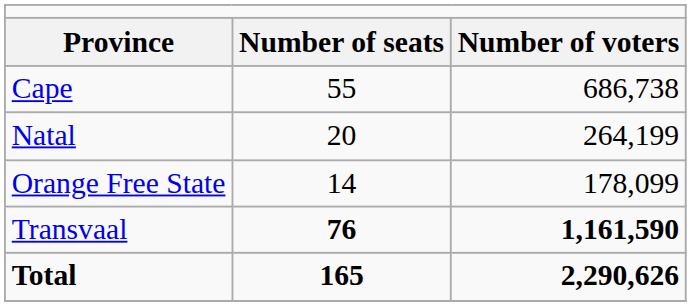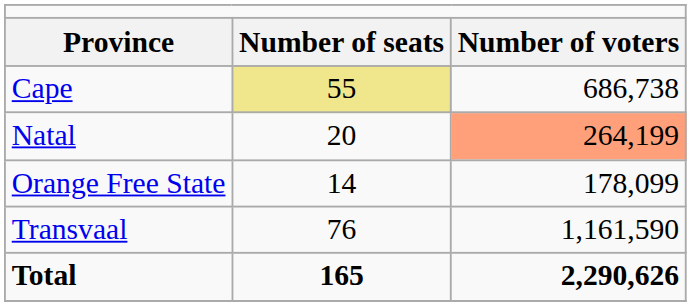(342, 88) no background -> (342, 88) khaki background
(631, 135) no background -> (631, 135) lightsalmon background
(342, 229) bold -> (342, 229) normal
(620, 229) bold -> (620, 229) normal
